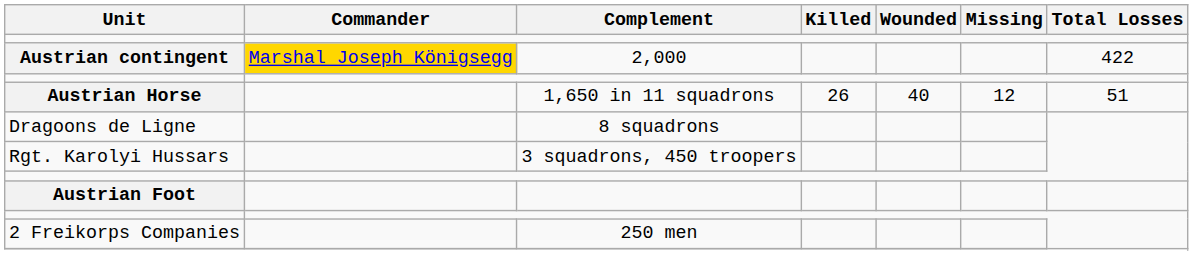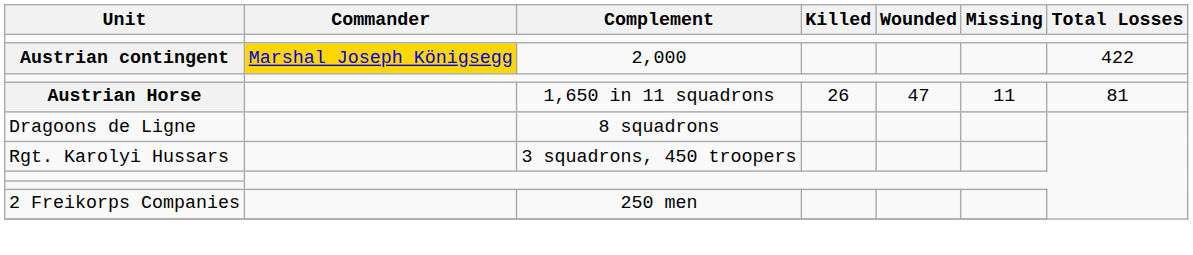(918, 97) 40 -> (918, 97) 47
(1004, 97) 12 -> (1004, 97) 11
(1117, 97) 51 -> (1117, 97) 81
- row: (125, 195)
